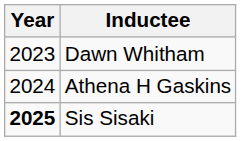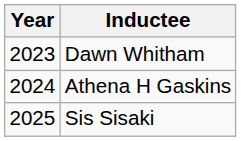(32, 119) bold -> (32, 119) normal
